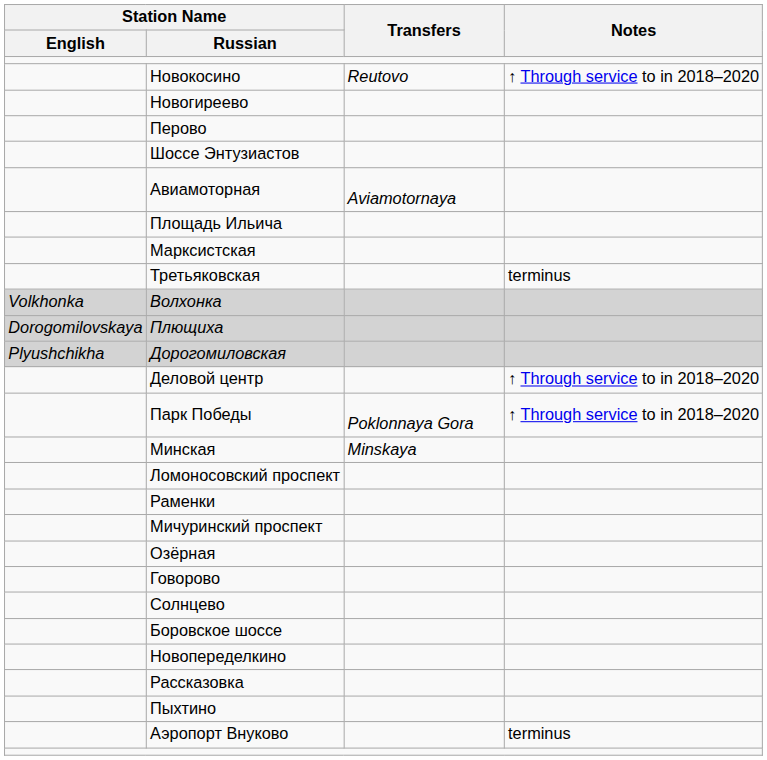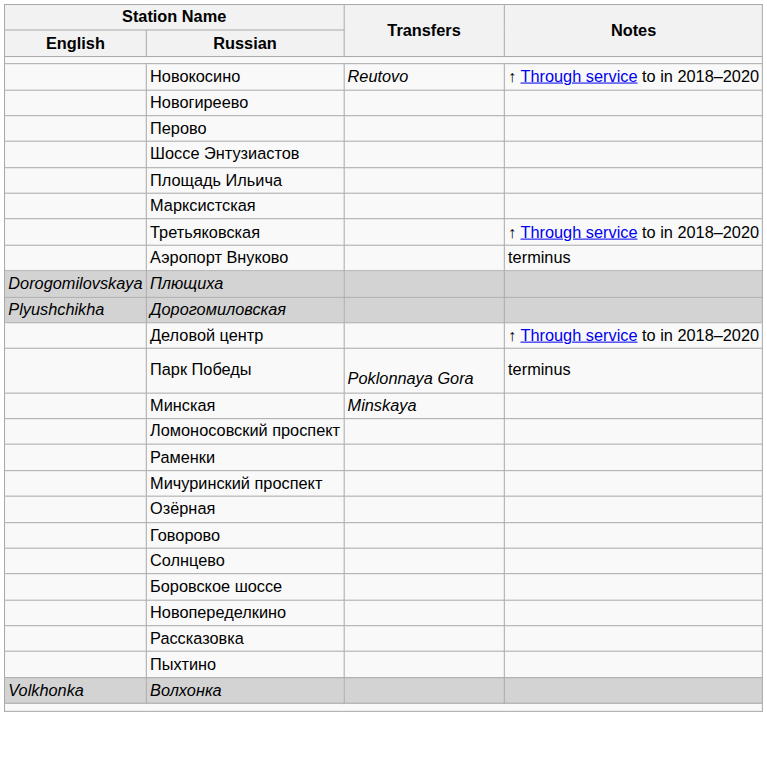- row: (205, 189)
(539, 276) terminus -> (634, 232) ↑ Through service to in 2018–2020
rows swapped: (186, 302) <-> (219, 734)
(634, 414) ↑ Through service to in 2018–2020 -> (539, 370) terminus
